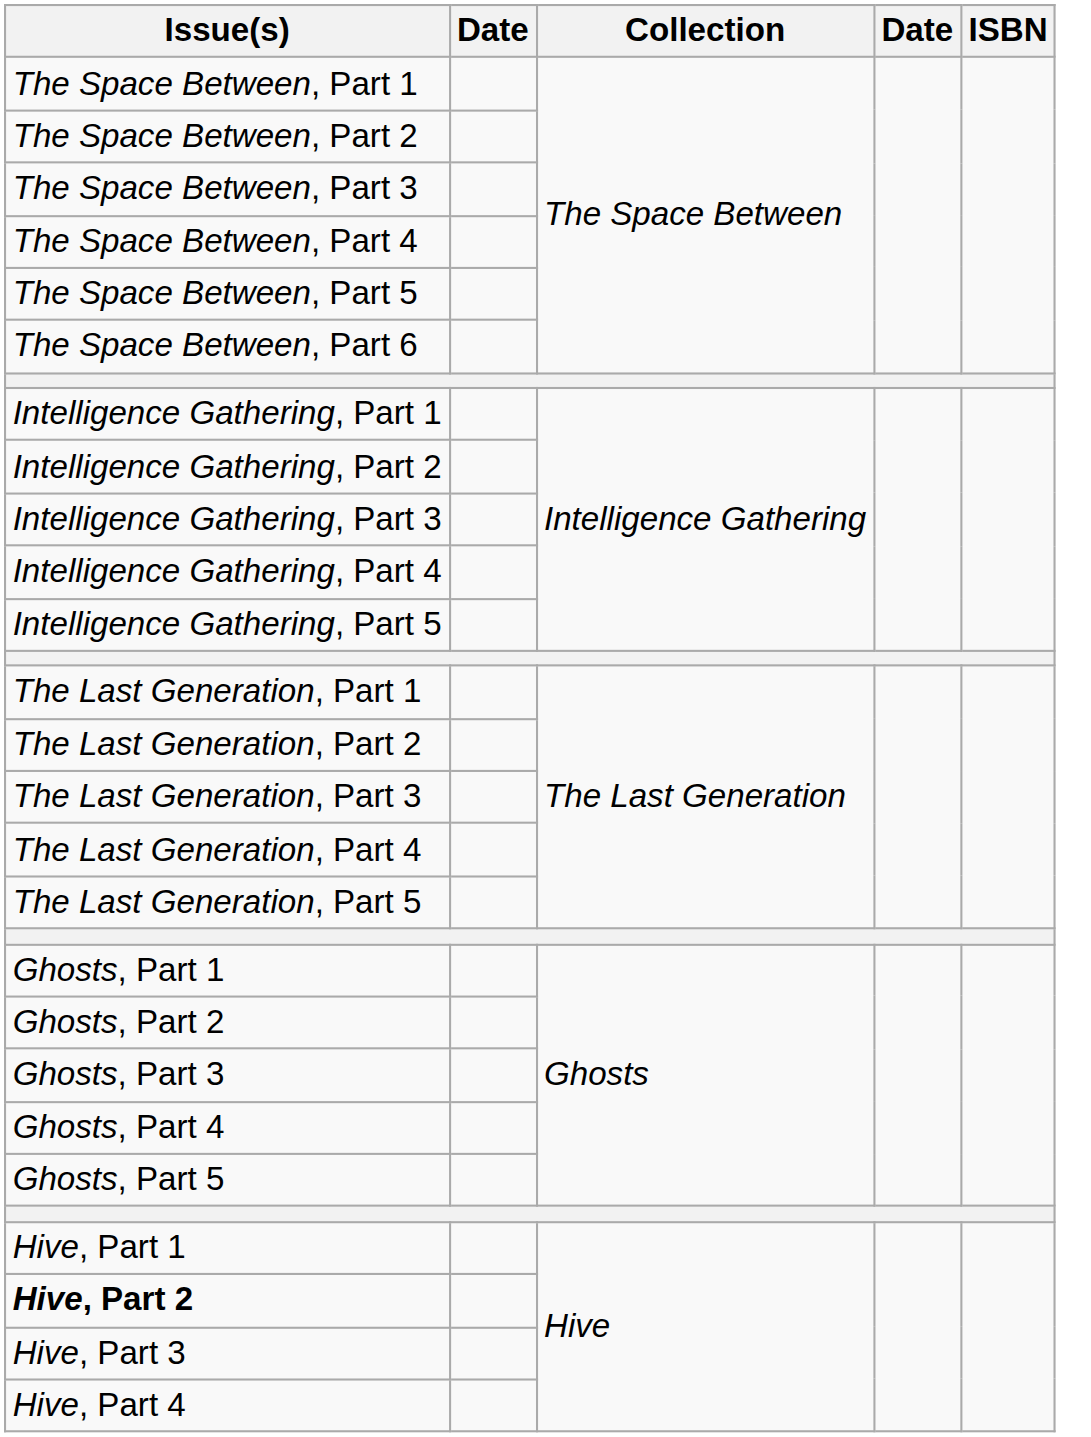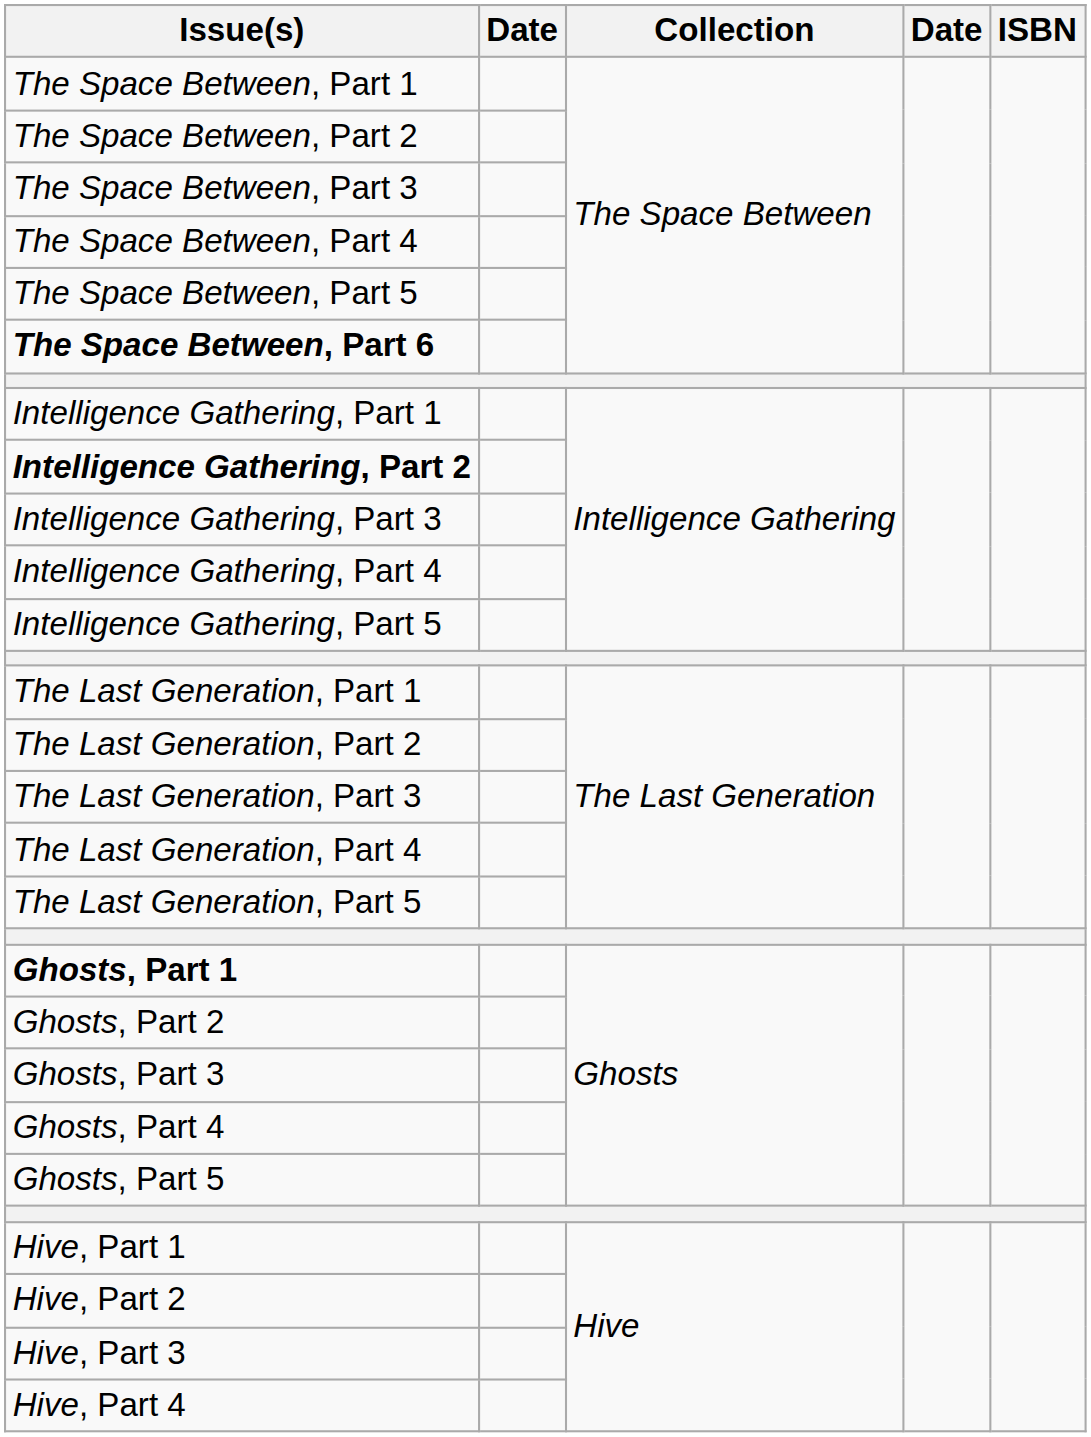(215, 345) normal -> (223, 345) bold
(227, 466) normal -> (242, 466) bold
(119, 969) normal -> (125, 969) bold
(103, 1299) bold -> (99, 1299) normal
